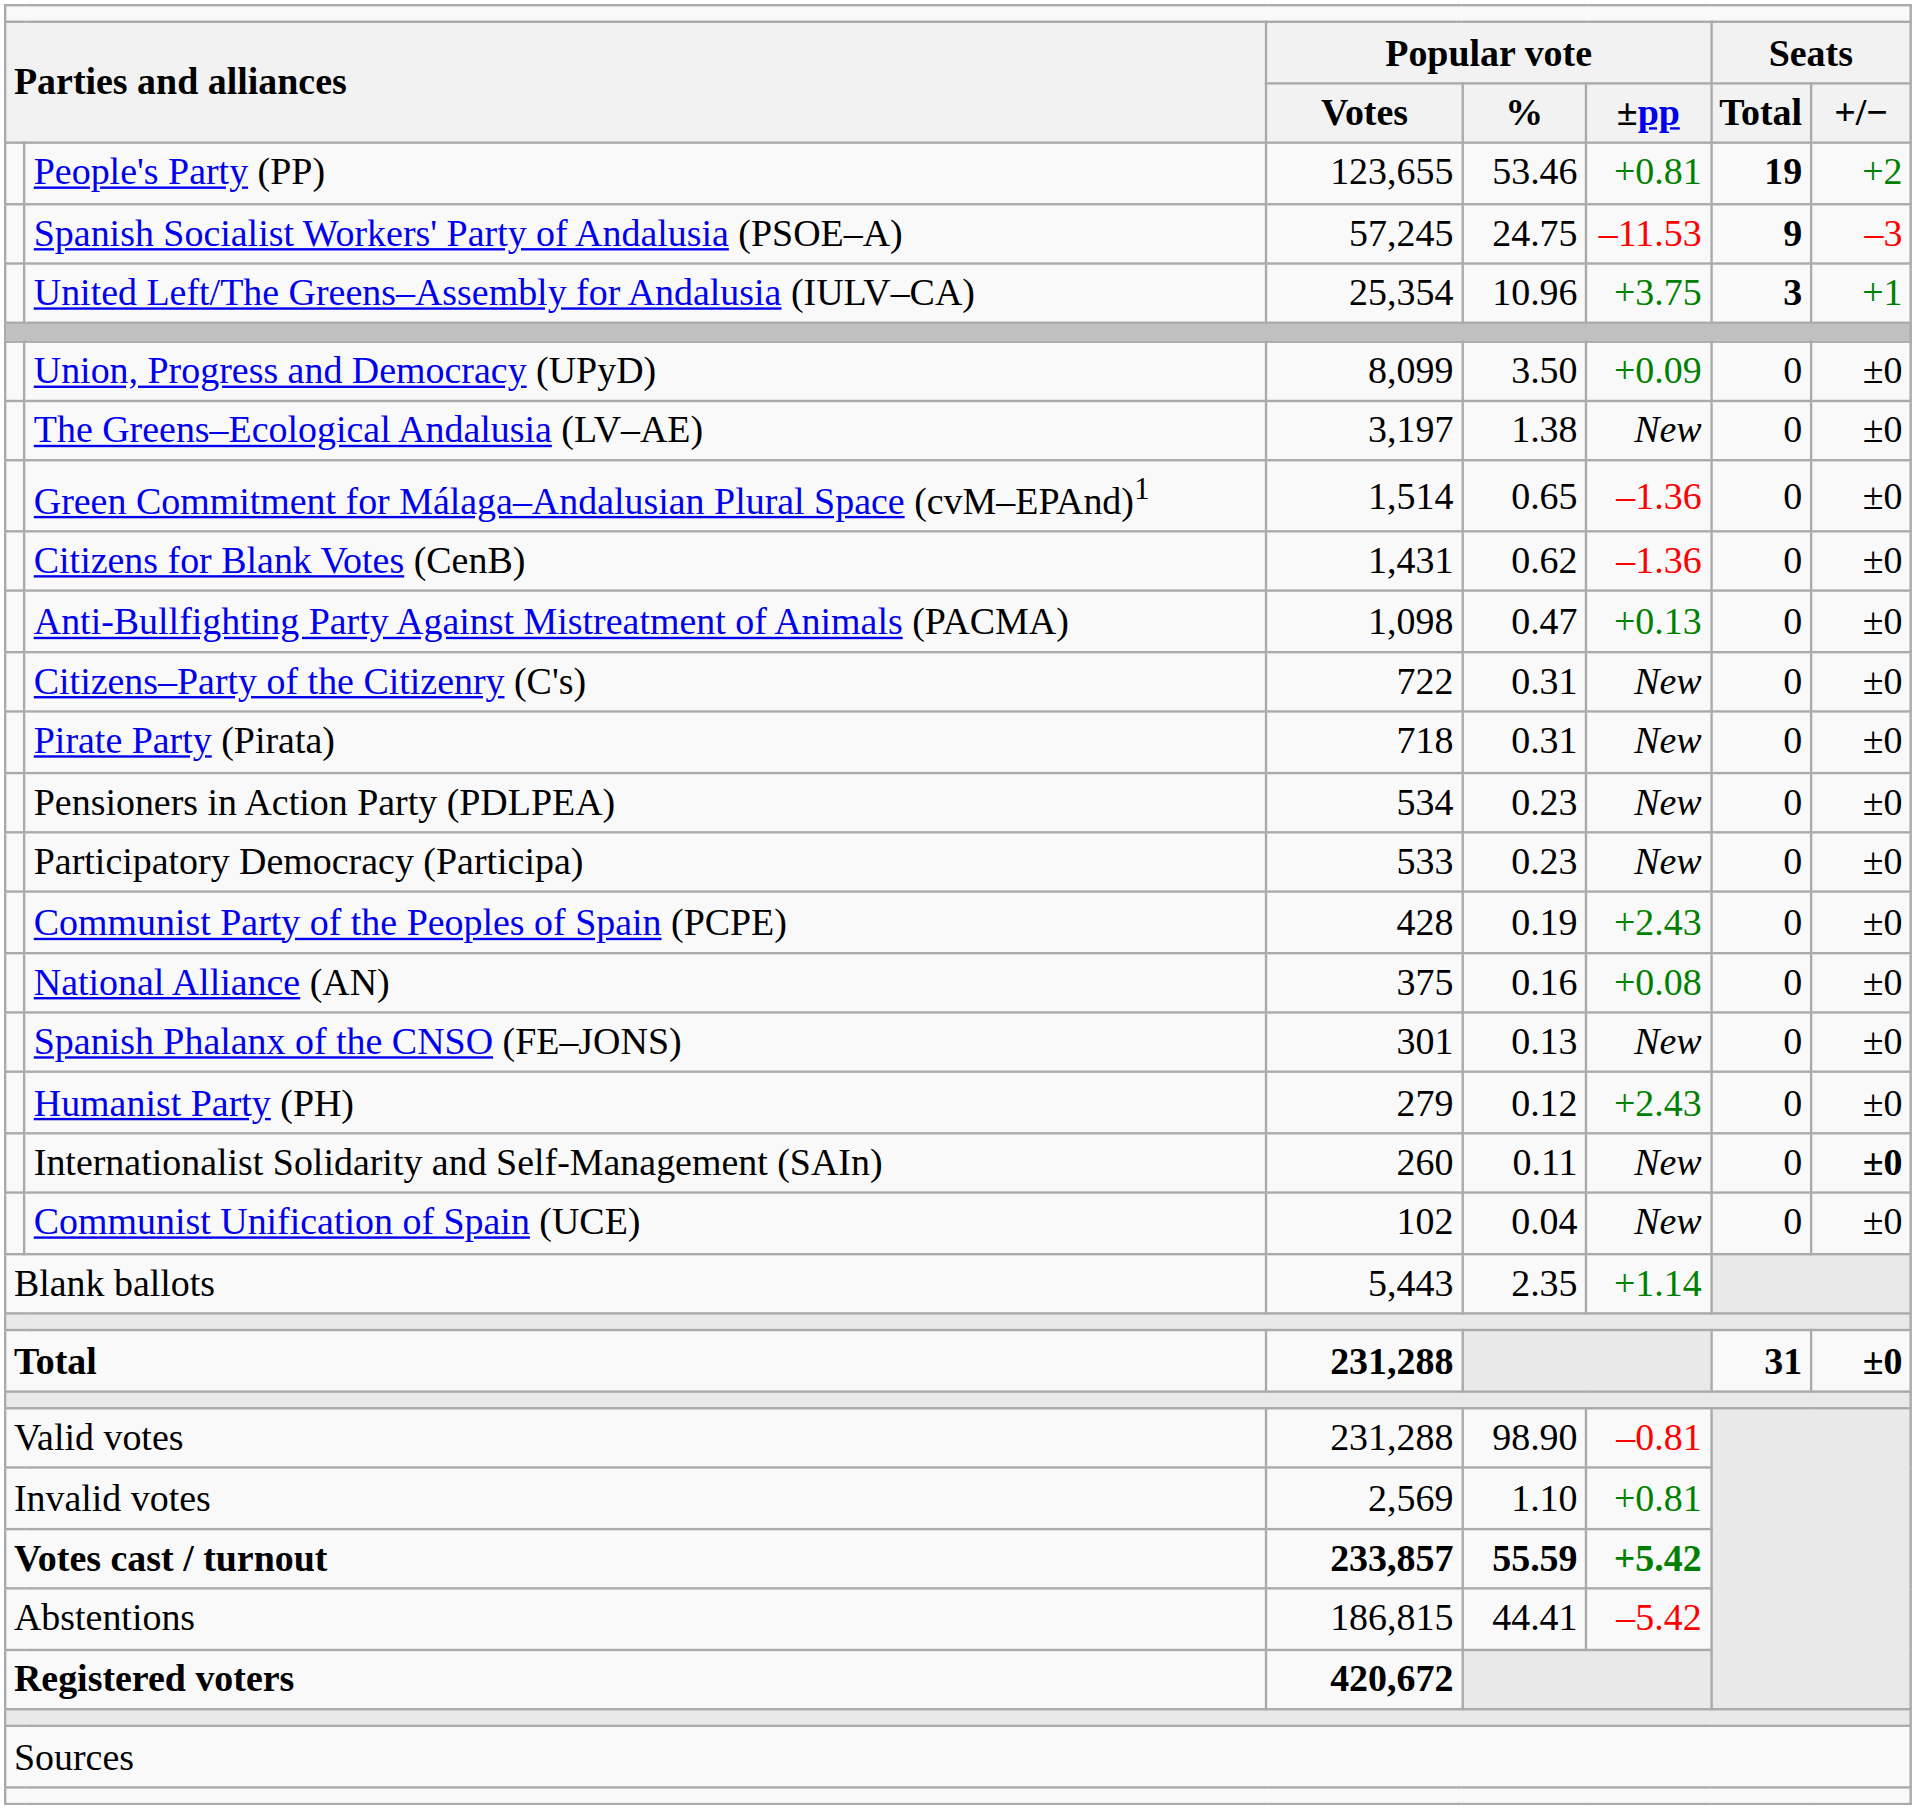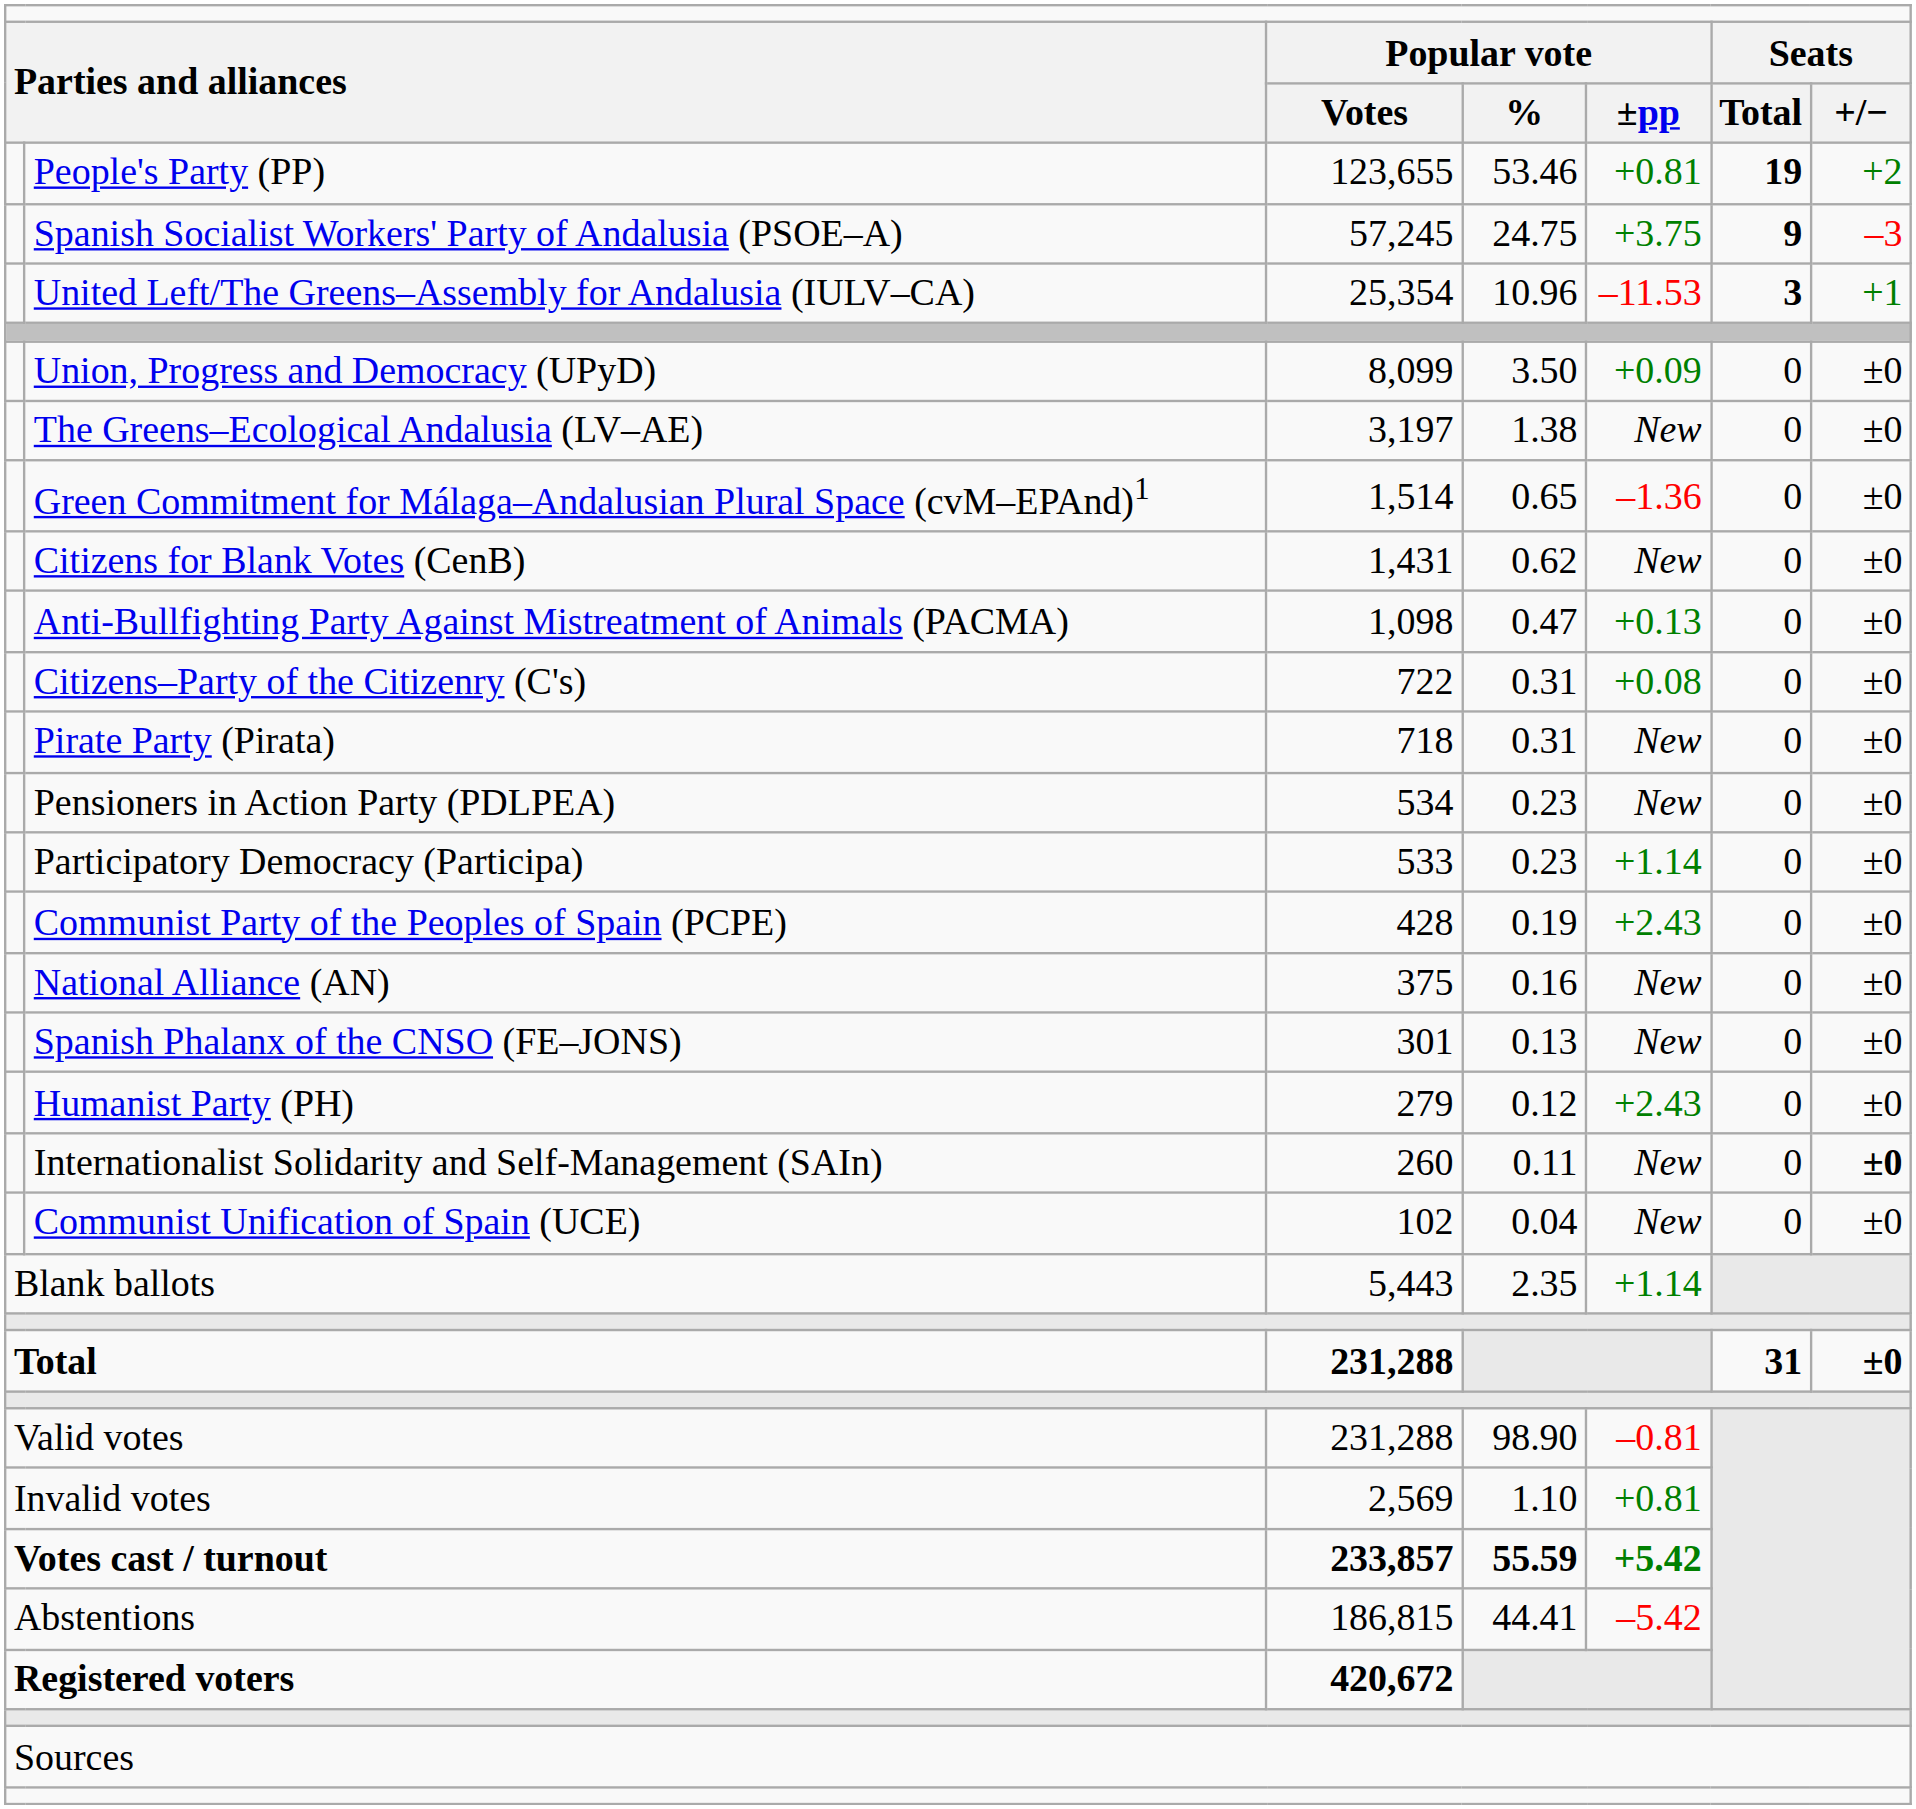(1650, 232) –11.53 -> (1658, 232) +3.75
(1658, 292) +3.75 -> (1650, 292) –11.53
(1659, 560) –1.36 -> (1668, 560) New
(1668, 681) New -> (1658, 681) +0.08
(1668, 861) New -> (1658, 861) +1.14
(1658, 981) +0.08 -> (1668, 981) New
